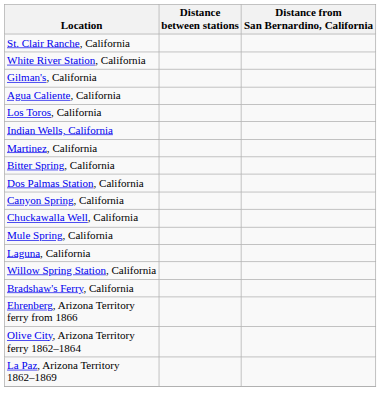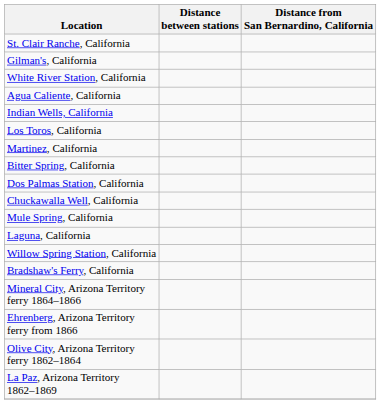rows swapped: (52, 78) <-> (76, 60)
rows swapped: (60, 130) <-> (54, 113)
- row: (65, 200)
+ row: (76, 294)
